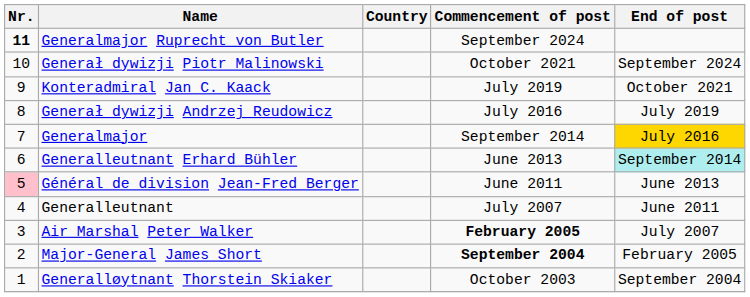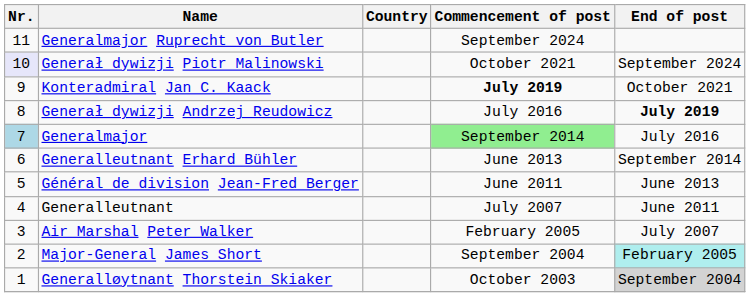(21, 40) bold -> (21, 40) normal
(21, 64) no background -> (21, 64) lavender background
(523, 88) normal -> (523, 88) bold
(680, 112) normal -> (680, 112) bold
(21, 136) no background -> (21, 136) lightblue background
(523, 136) no background -> (523, 136) lightgreen background
(680, 136) gold background -> (680, 136) no background
(680, 160) paleturquoise background -> (680, 160) no background
(21, 184) pink background -> (21, 184) no background
(523, 232) bold -> (523, 232) normal
(523, 256) bold -> (523, 256) normal
(680, 256) no background -> (680, 256) paleturquoise background
(680, 280) no background -> (680, 280) lightgrey background
